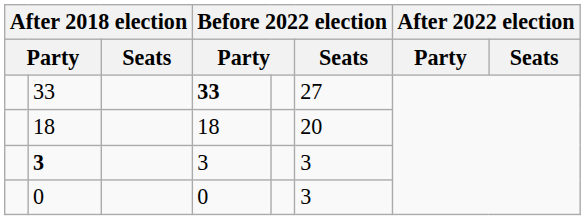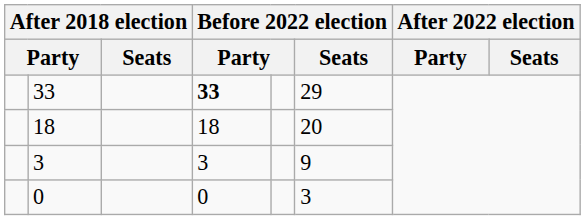(311, 92) 27 -> (311, 92) 29
(38, 162) bold -> (38, 162) normal
(306, 162) 3 -> (306, 162) 9
